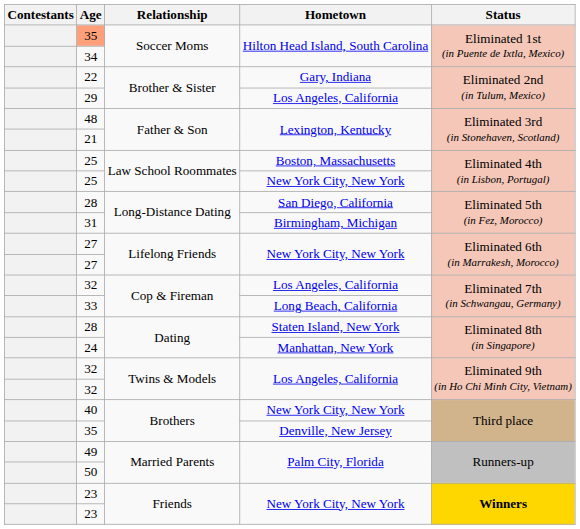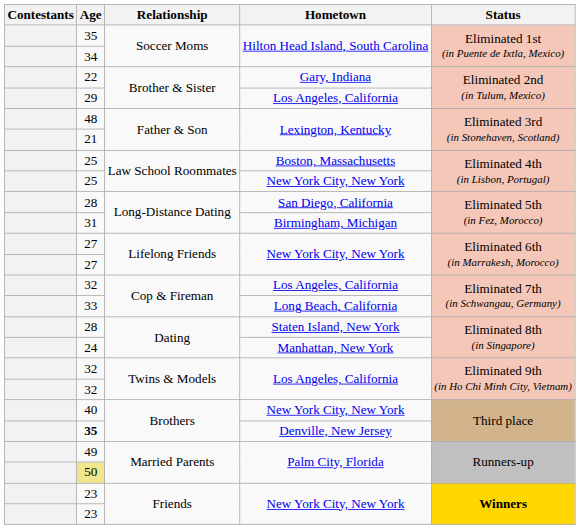(91, 35) lightsalmon background -> (91, 35) no background
(91, 431) normal -> (91, 431) bold
(91, 472) no background -> (91, 472) khaki background
